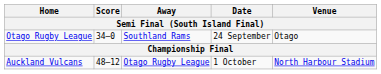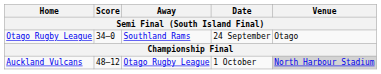(324, 62) no background -> (324, 62) lightgrey background
